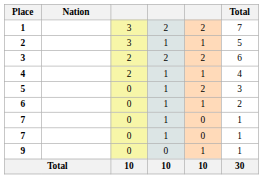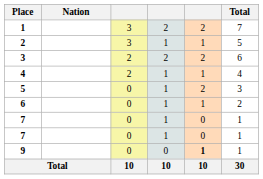(203, 151) normal -> (203, 151) bold
